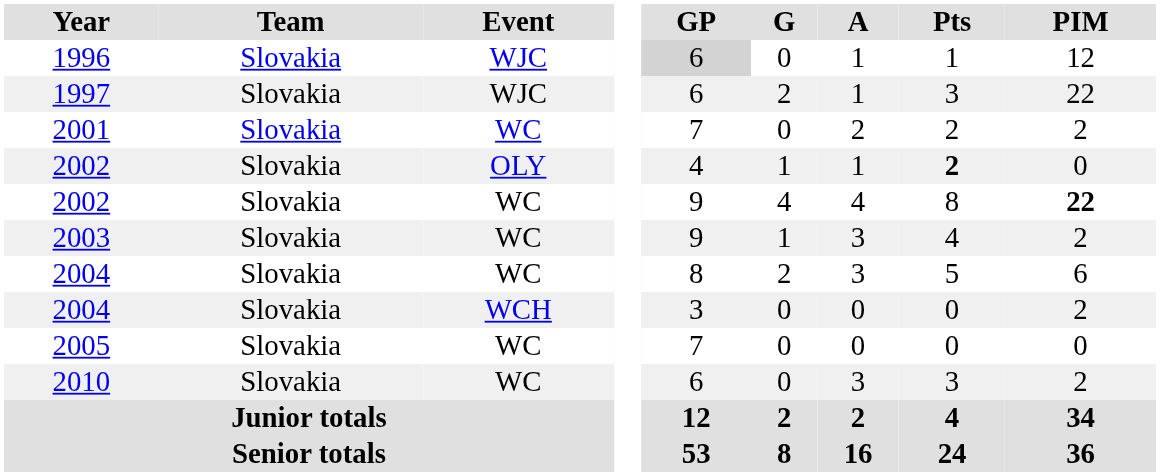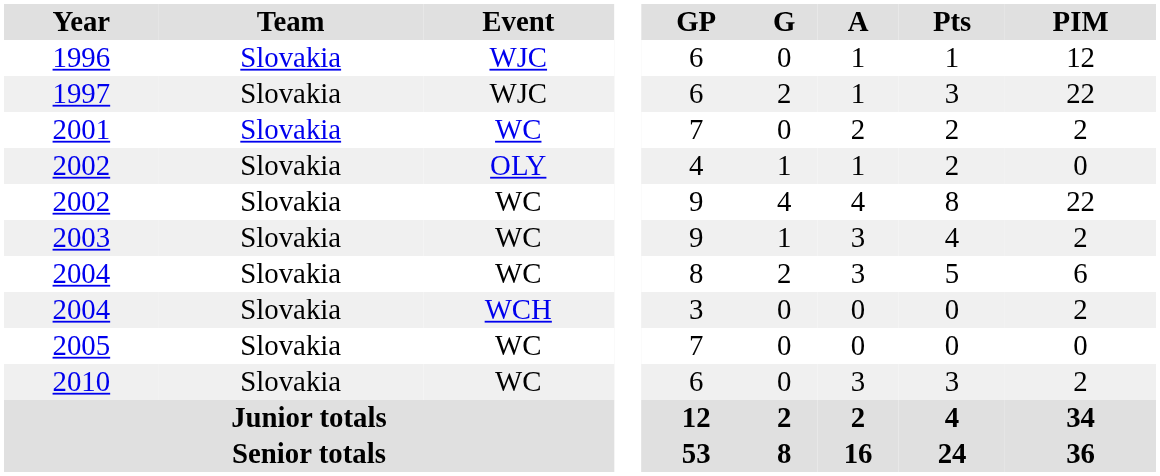(696, 57) lightgrey background -> (696, 57) no background
(952, 165) bold -> (952, 165) normal
(1081, 201) bold -> (1081, 201) normal
